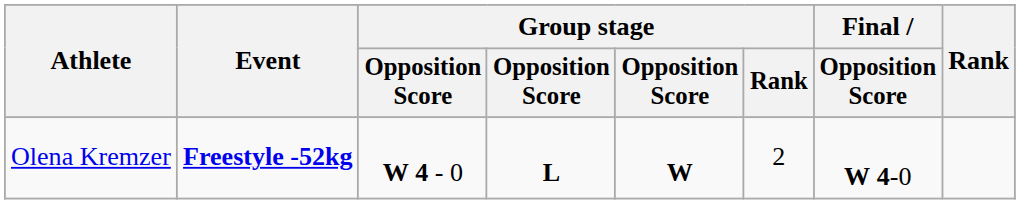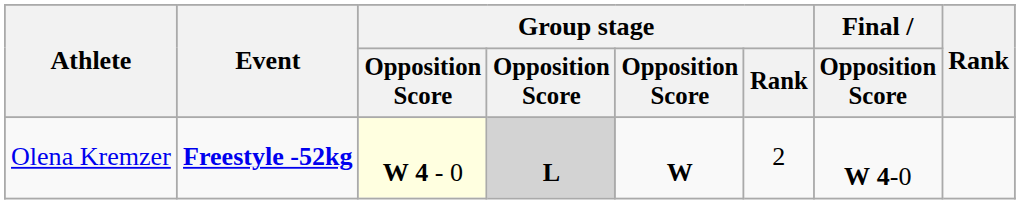(423, 173) no background -> (423, 173) lightyellow background
(551, 173) no background -> (551, 173) lightgrey background
